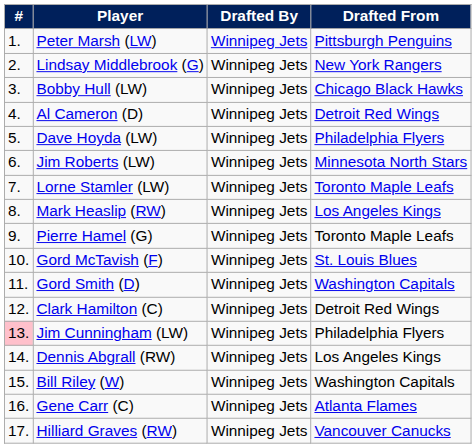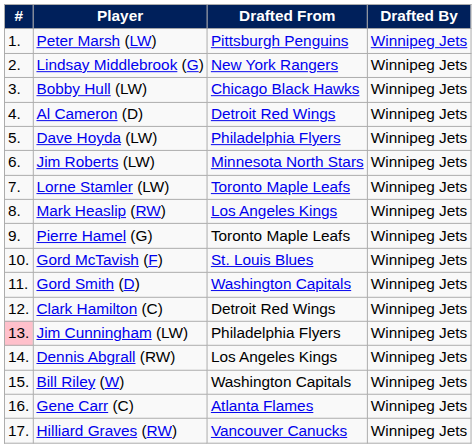columns swapped: (391, 16) <-> (259, 16)
